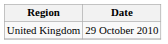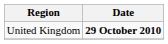(122, 30) normal -> (123, 30) bold
